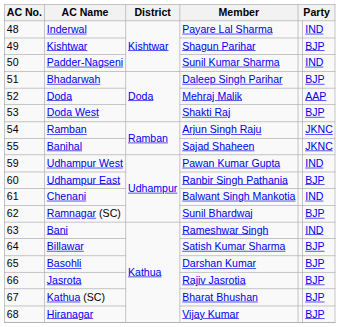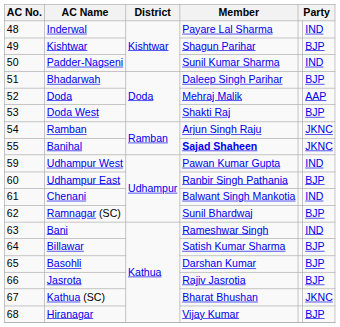(218, 146) normal -> (220, 146) bold
(315, 297) BJP -> (319, 297) JKNC
